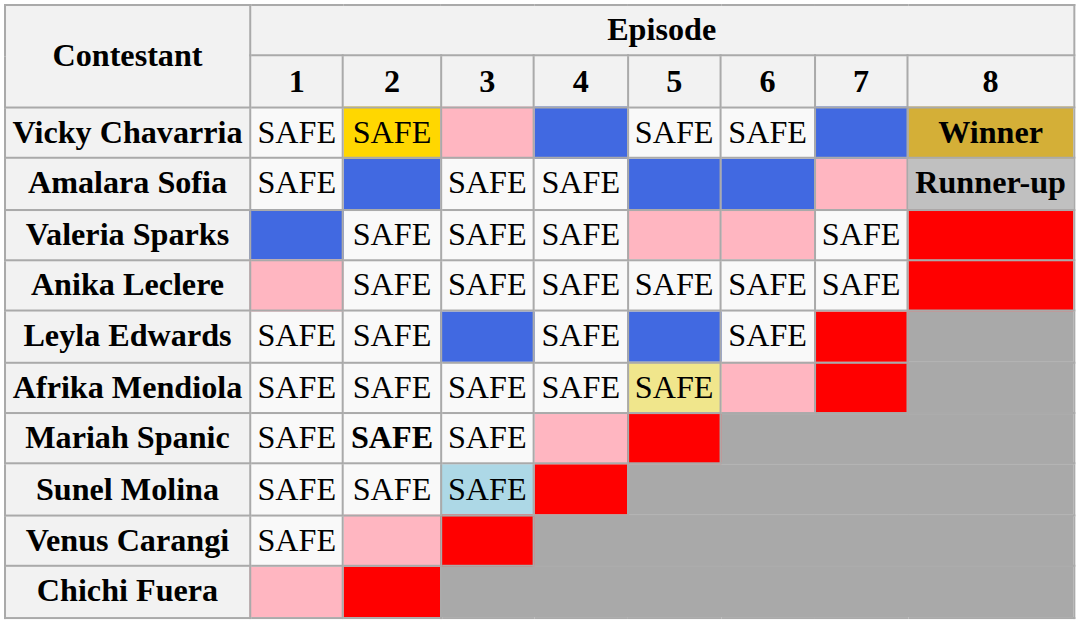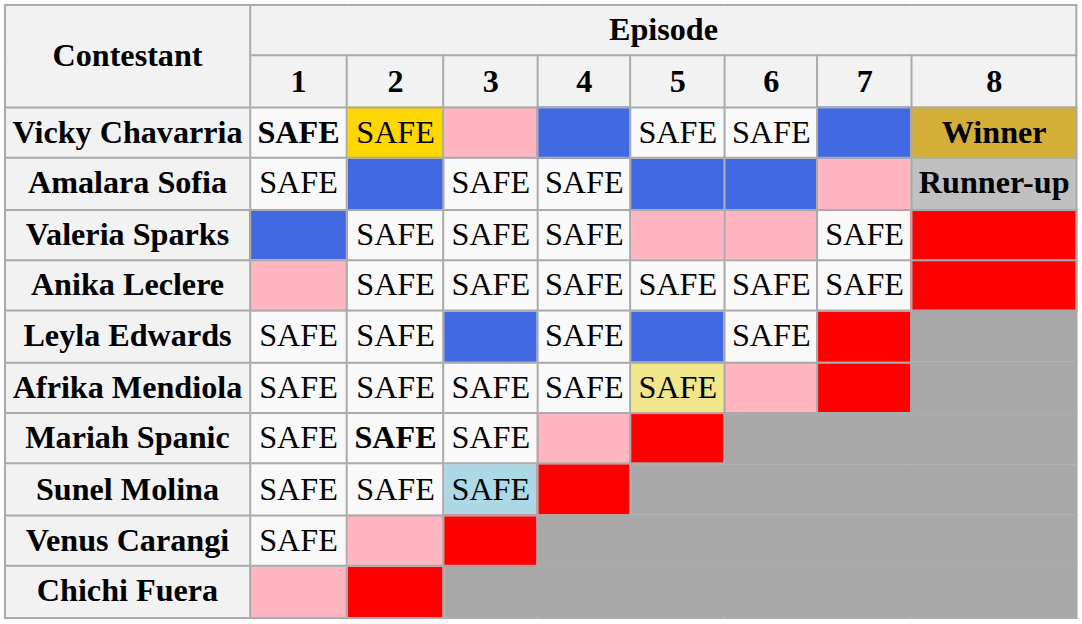(297, 132) normal -> (299, 132) bold
